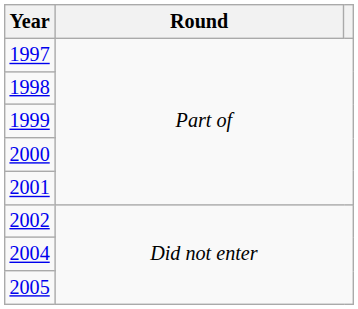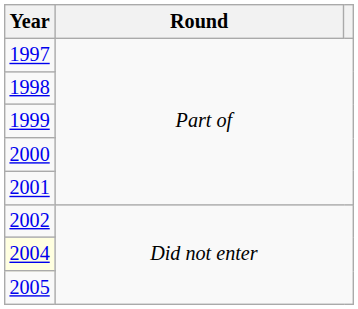(30, 254) no background -> (30, 254) lightyellow background
